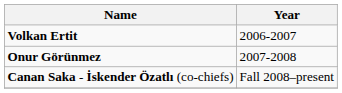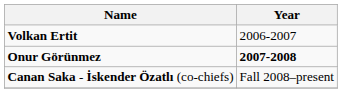(268, 56) normal -> (268, 56) bold
